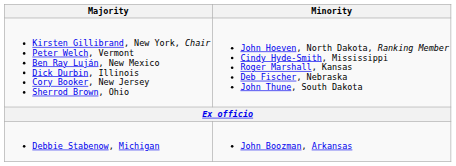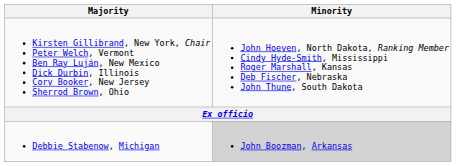(332, 146) no background -> (332, 146) lightgrey background
